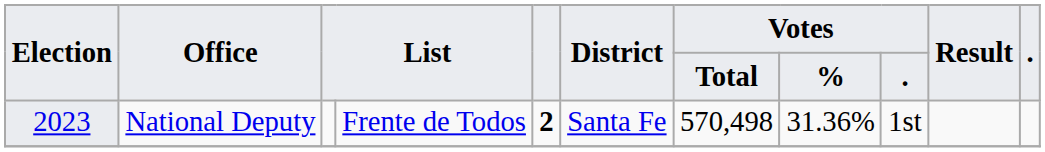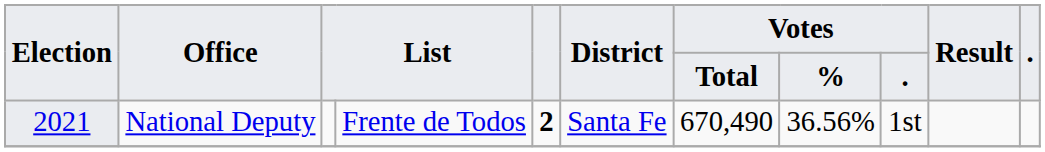(62, 123) 2023 -> (62, 123) 2021
(727, 123) 570,498 -> (727, 123) 670,490
(831, 123) 31.36% -> (831, 123) 36.56%
